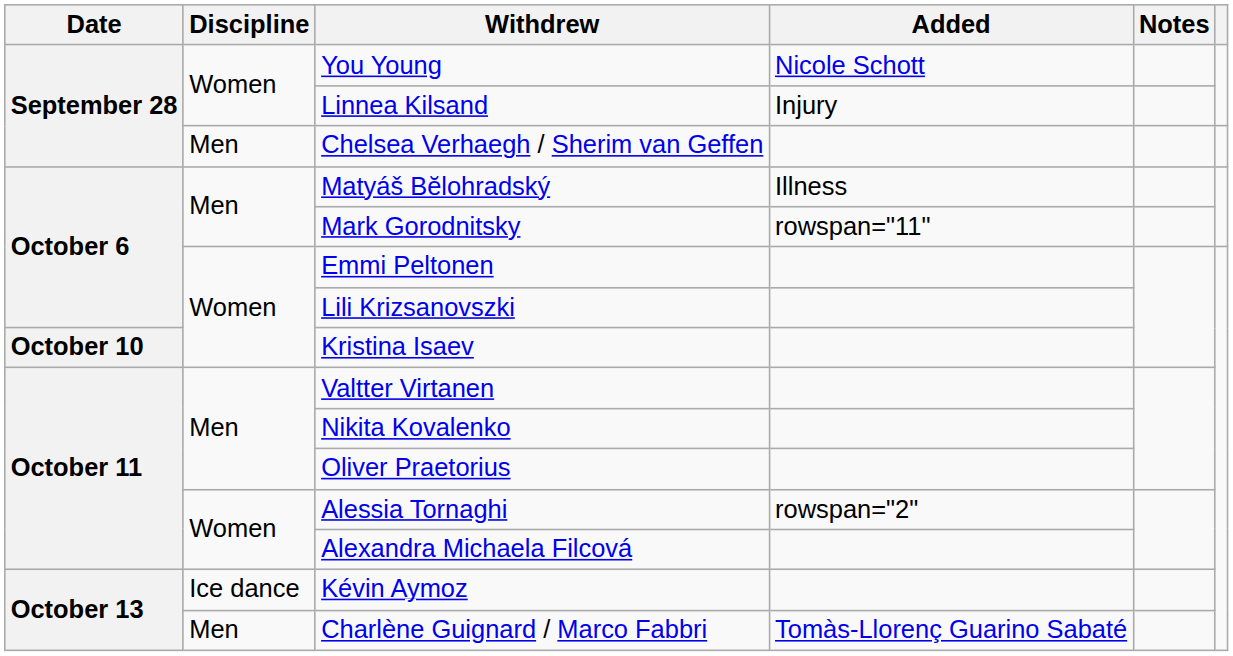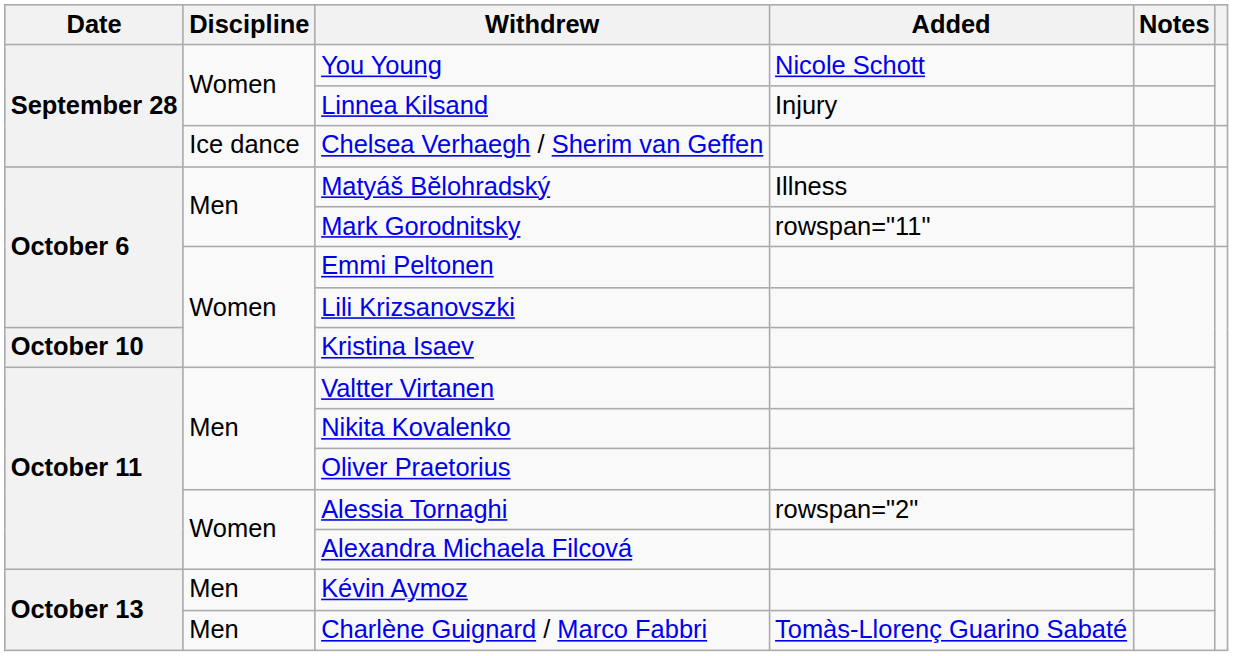(214, 145) Men -> (244, 145) Ice dance
(244, 589) Ice dance -> (214, 589) Men
